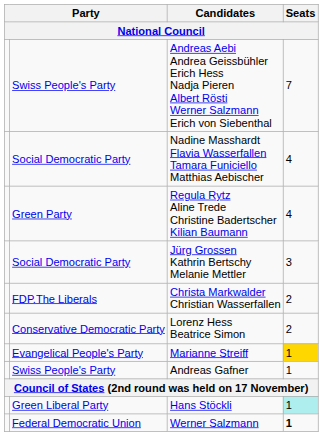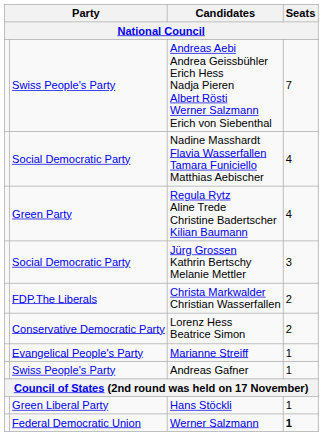(289, 352) gold background -> (289, 352) no background
(289, 405) paleturquoise background -> (289, 405) no background
